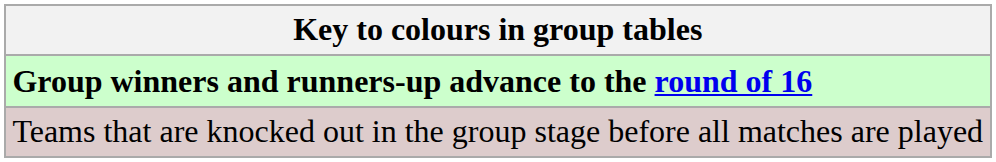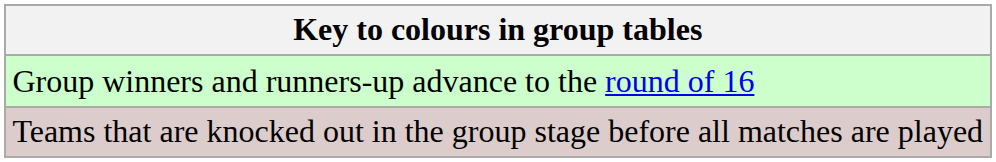(412, 80) bold -> (383, 80) normal
